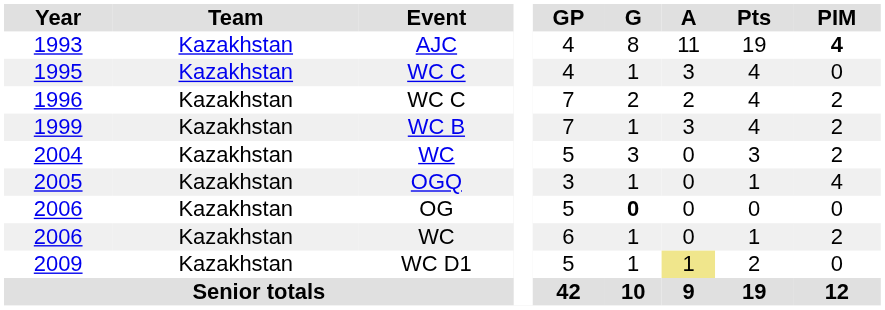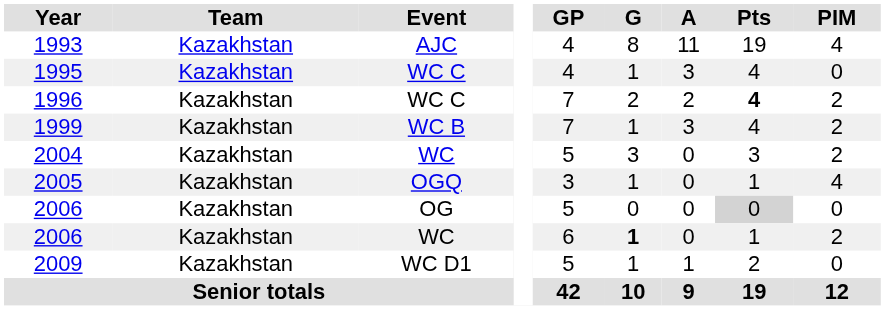(837, 44) bold -> (837, 44) normal
(754, 99) normal -> (754, 99) bold
(633, 209) bold -> (633, 209) normal
(754, 209) no background -> (754, 209) lightgrey background
(633, 236) normal -> (633, 236) bold
(689, 264) khaki background -> (689, 264) no background
